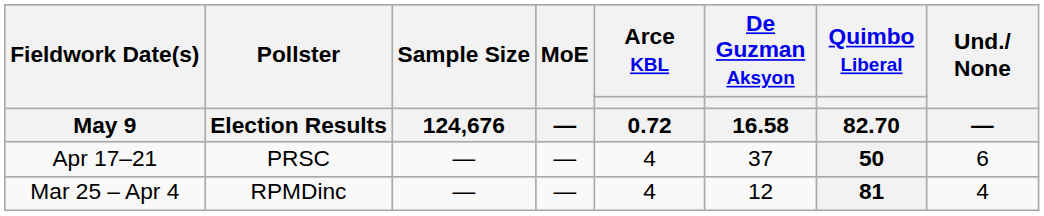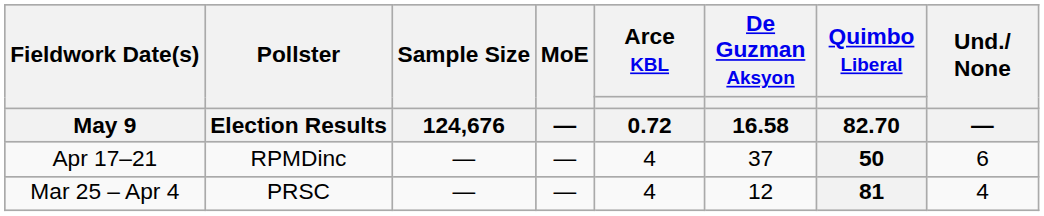(298, 158) PRSC -> (298, 158) RPMDinc
(298, 192) RPMDinc -> (298, 192) PRSC
